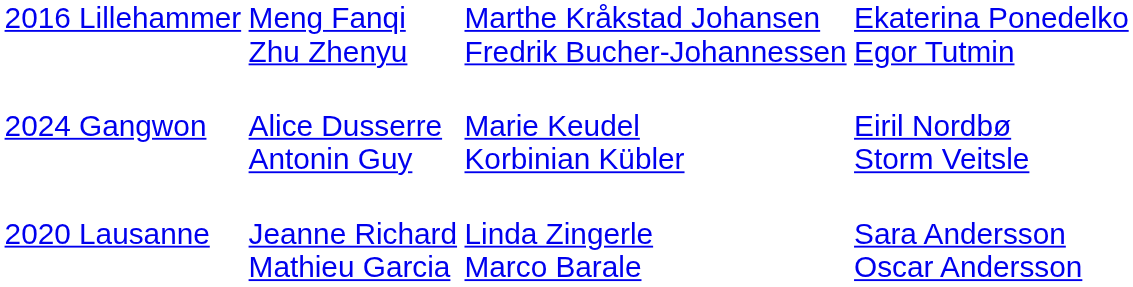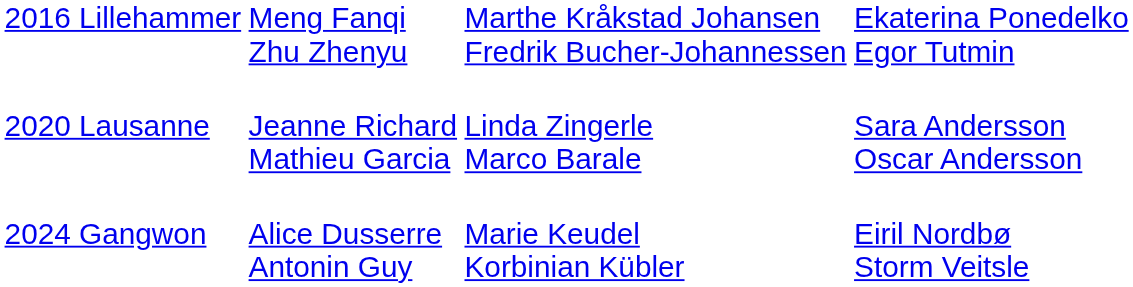rows swapped: (107, 234) <-> (106, 126)
